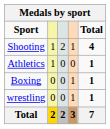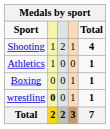(53, 97) normal -> (53, 97) bold
